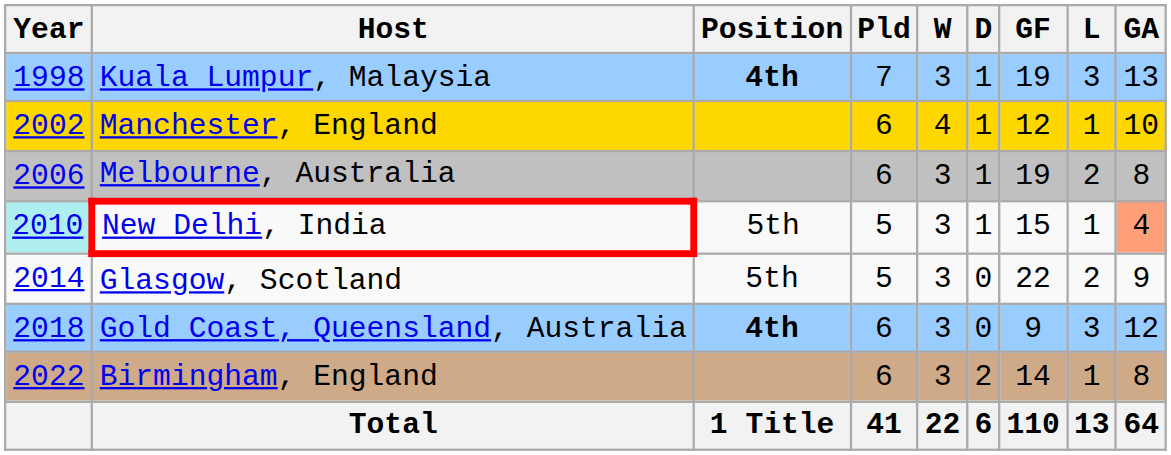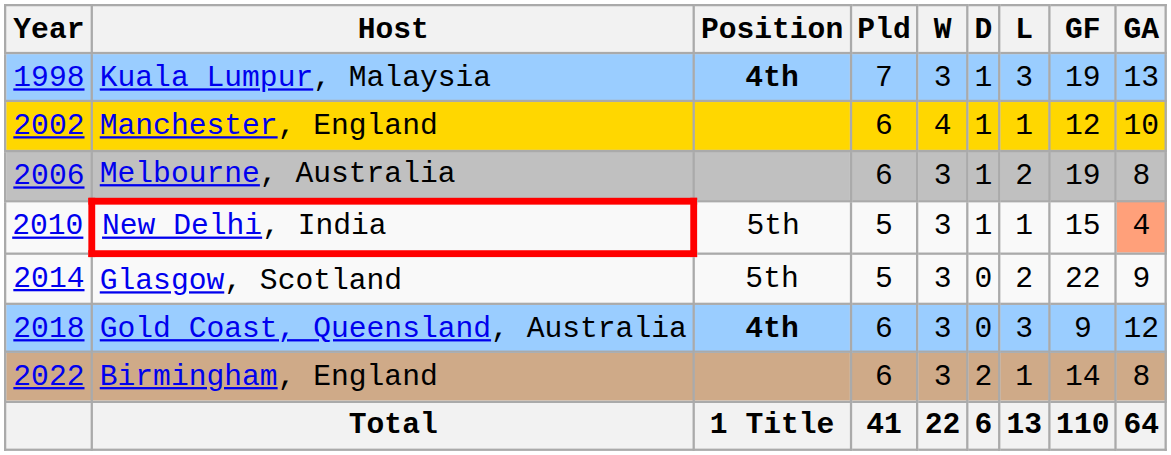columns swapped: (1092, 29) <-> (1033, 29)
(48, 227) paleturquoise background -> (48, 227) no background
